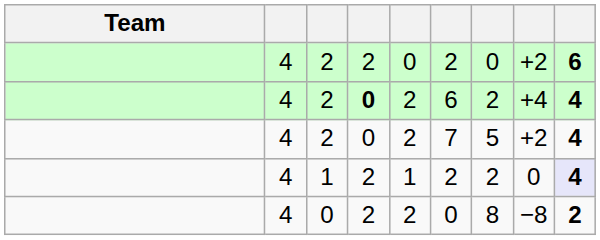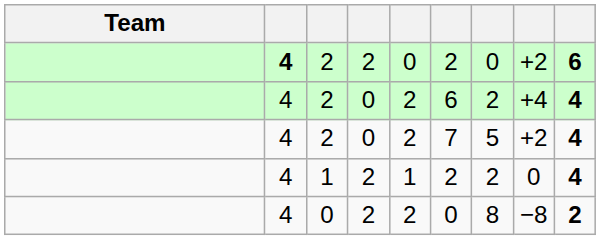(286, 61) normal -> (286, 61) bold
(368, 100) bold -> (368, 100) normal
(575, 176) lavender background -> (575, 176) no background
